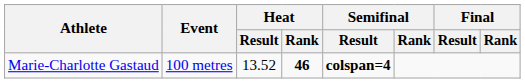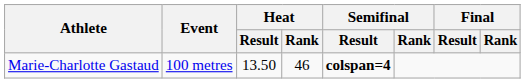(259, 65) 13.52 -> (259, 65) 13.50
(302, 65) bold -> (302, 65) normal
